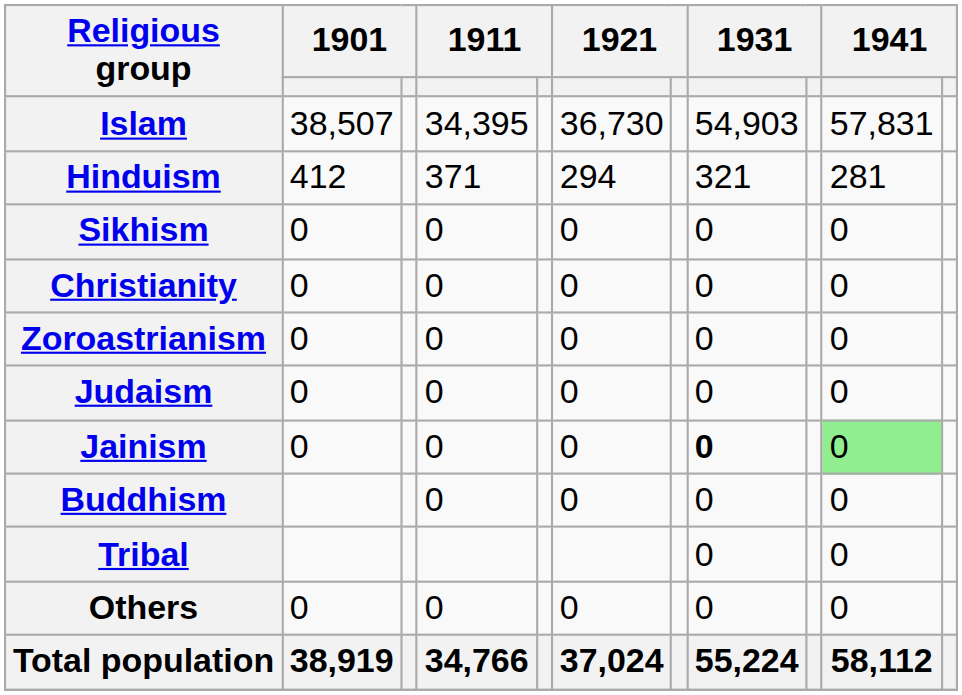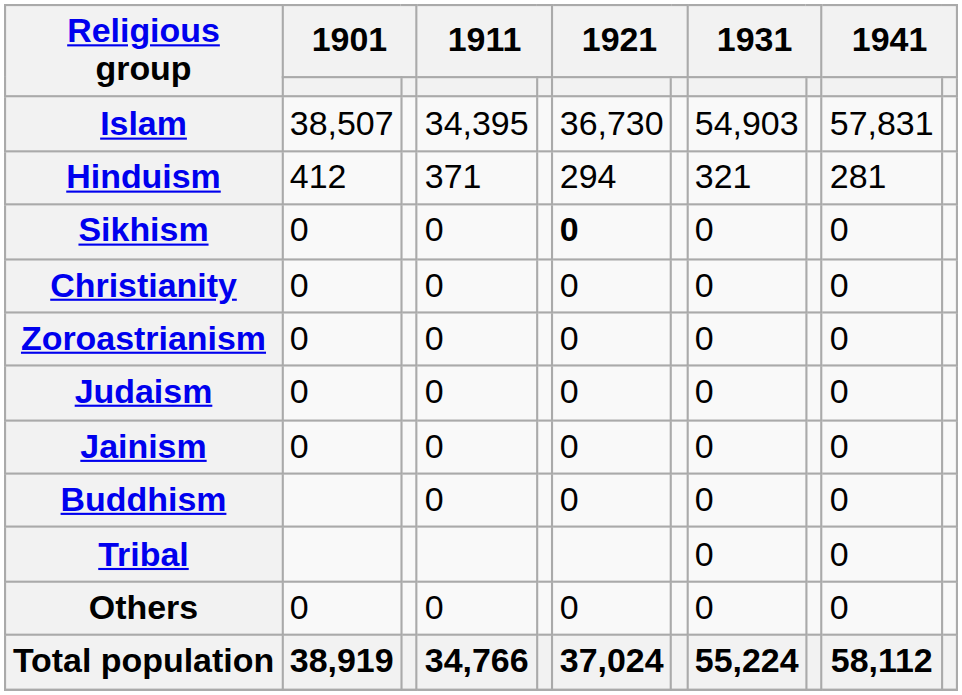(569, 230) normal -> (569, 230) bold
(704, 446) bold -> (704, 446) normal
(839, 446) lightgreen background -> (839, 446) no background
